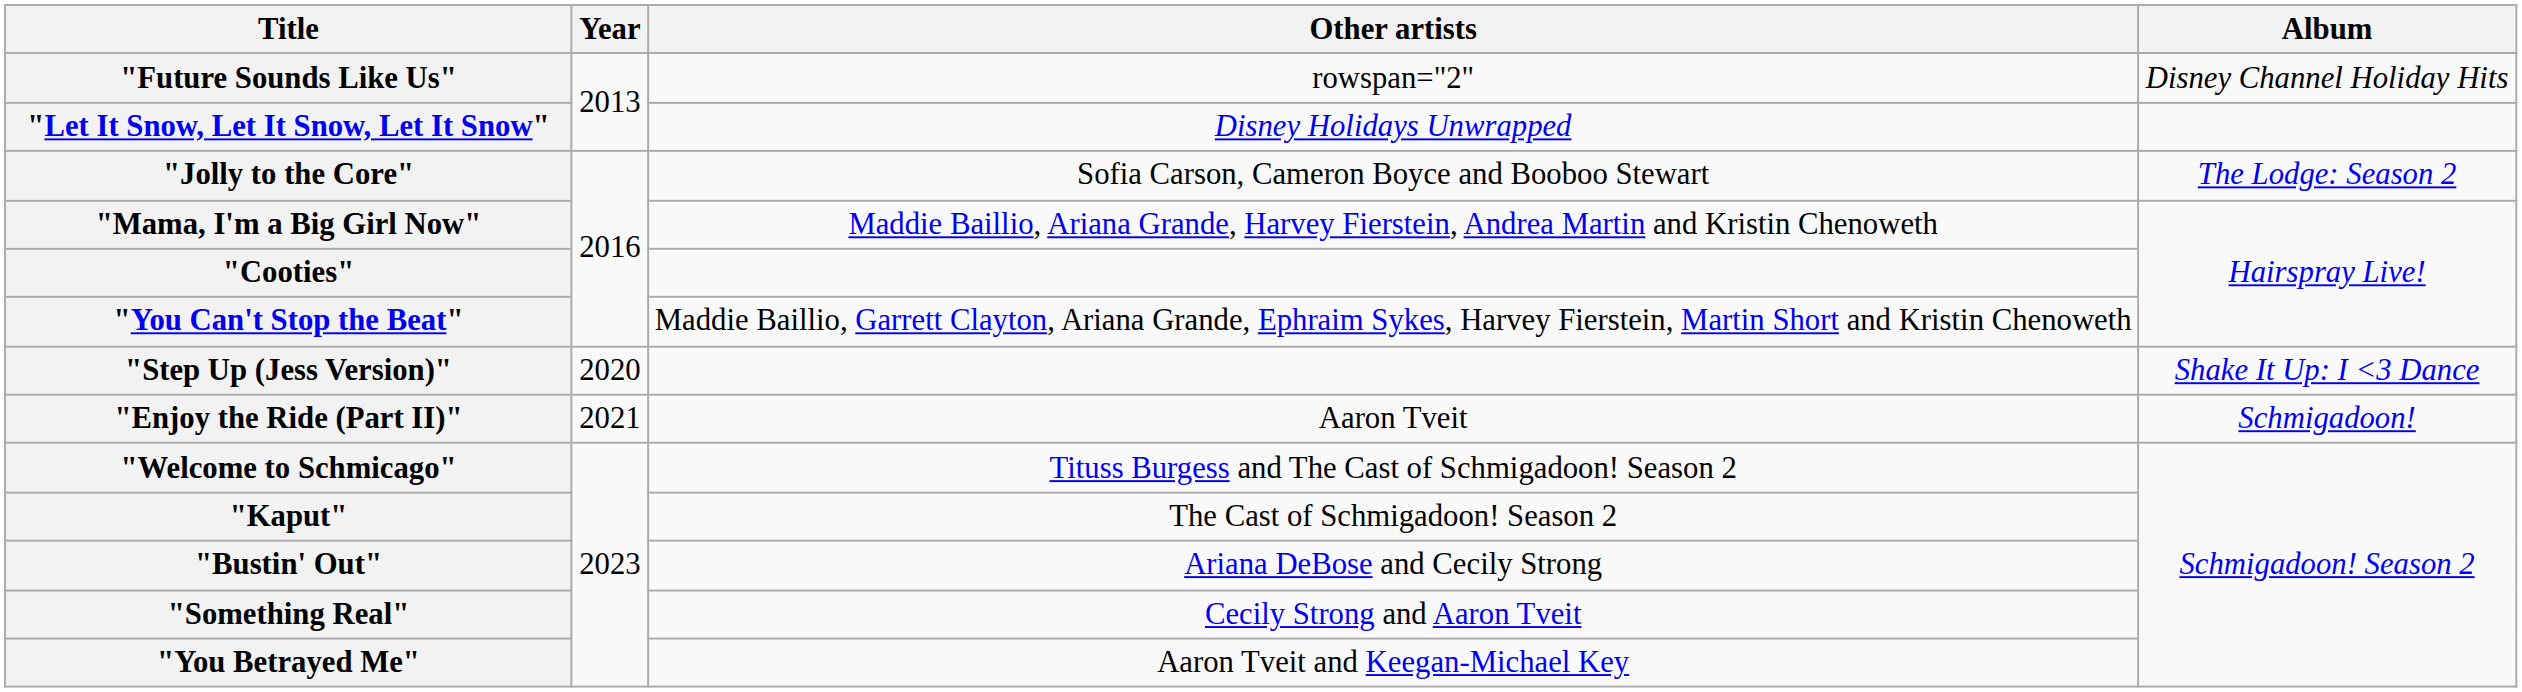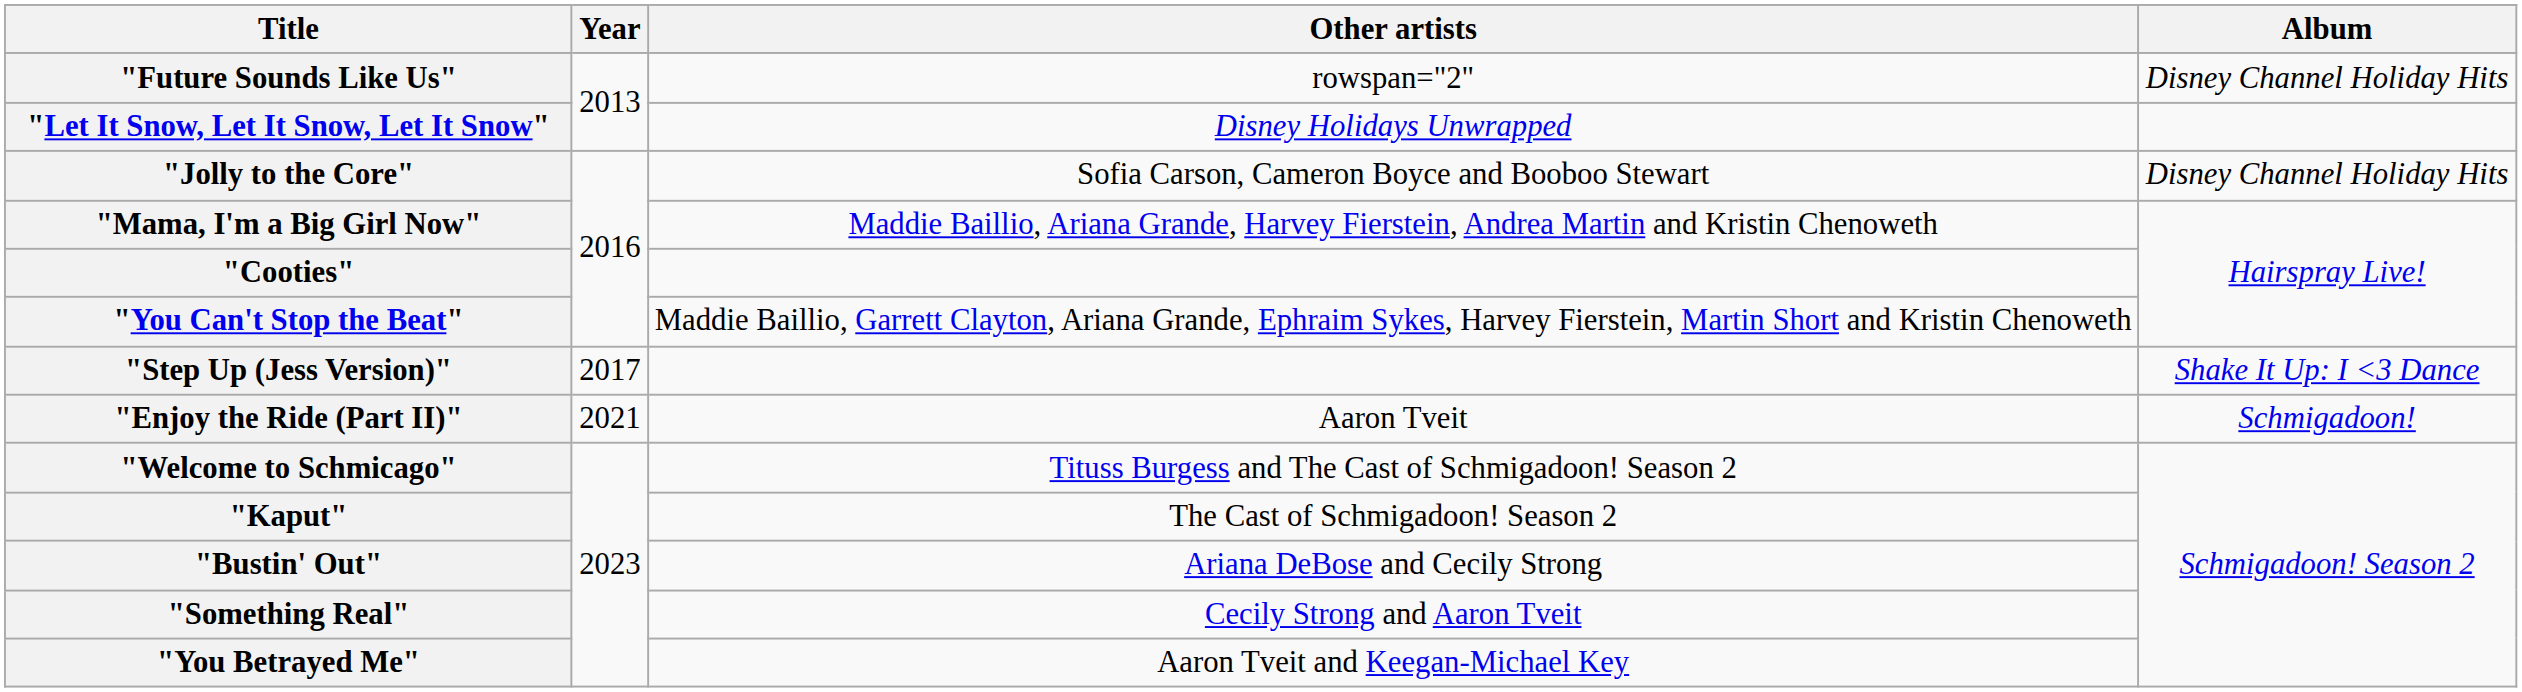(2327, 175) The Lodge: Season 2 -> (2327, 175) Disney Channel Holiday Hits
(610, 369) 2020 -> (610, 369) 2017
